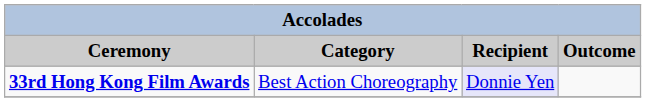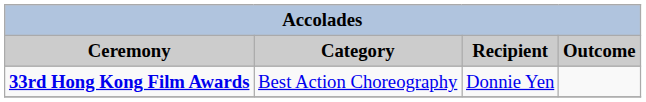(510, 81) lavender background -> (510, 81) no background
